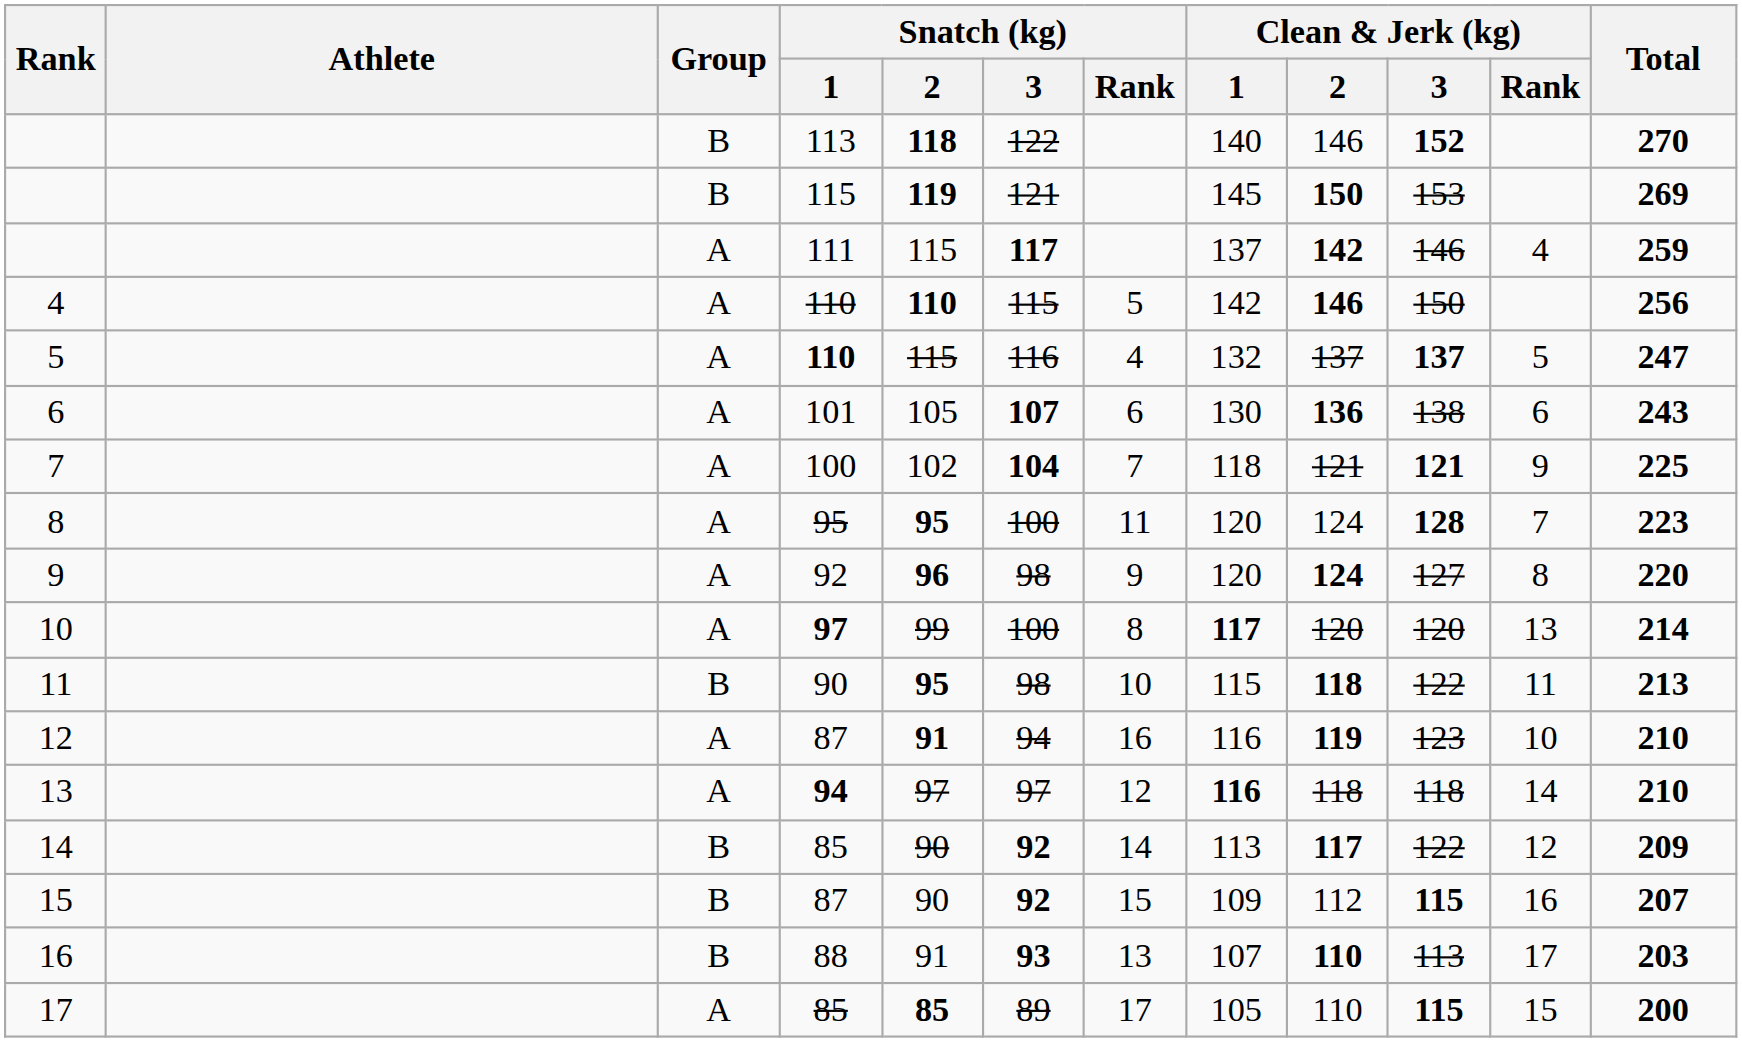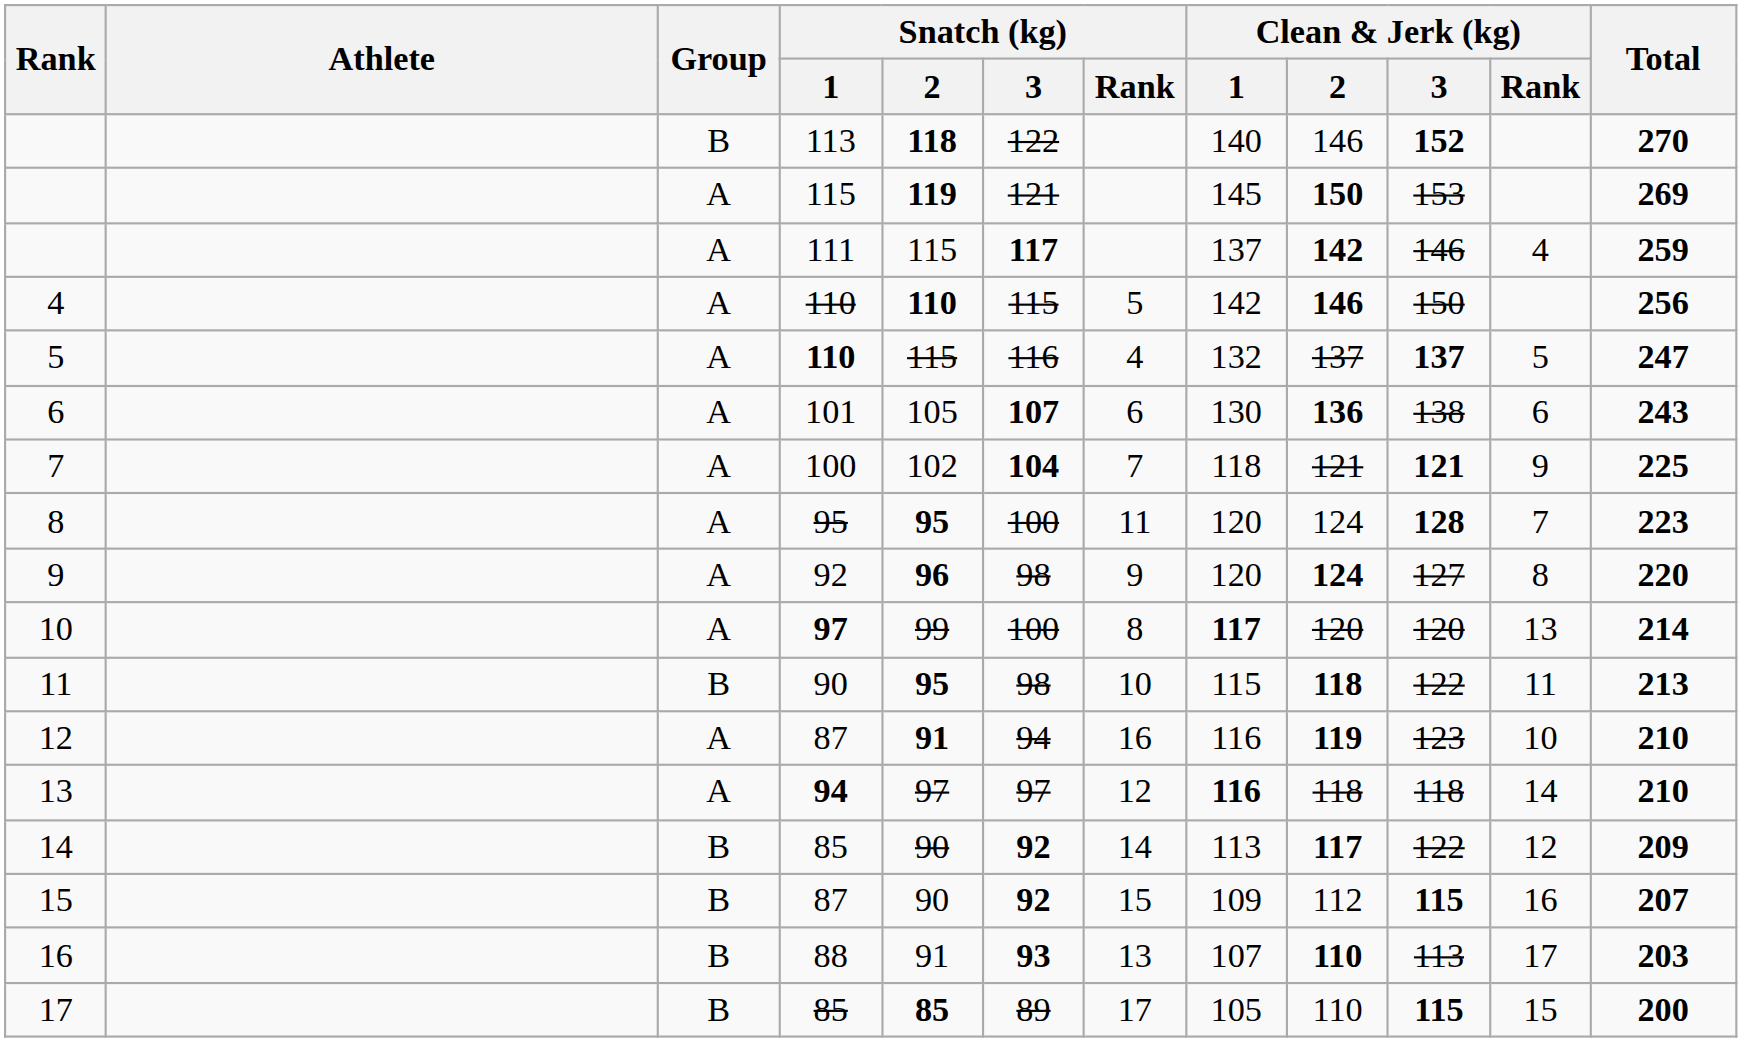(719, 194) B -> (719, 194) A
(719, 1009) A -> (719, 1009) B
